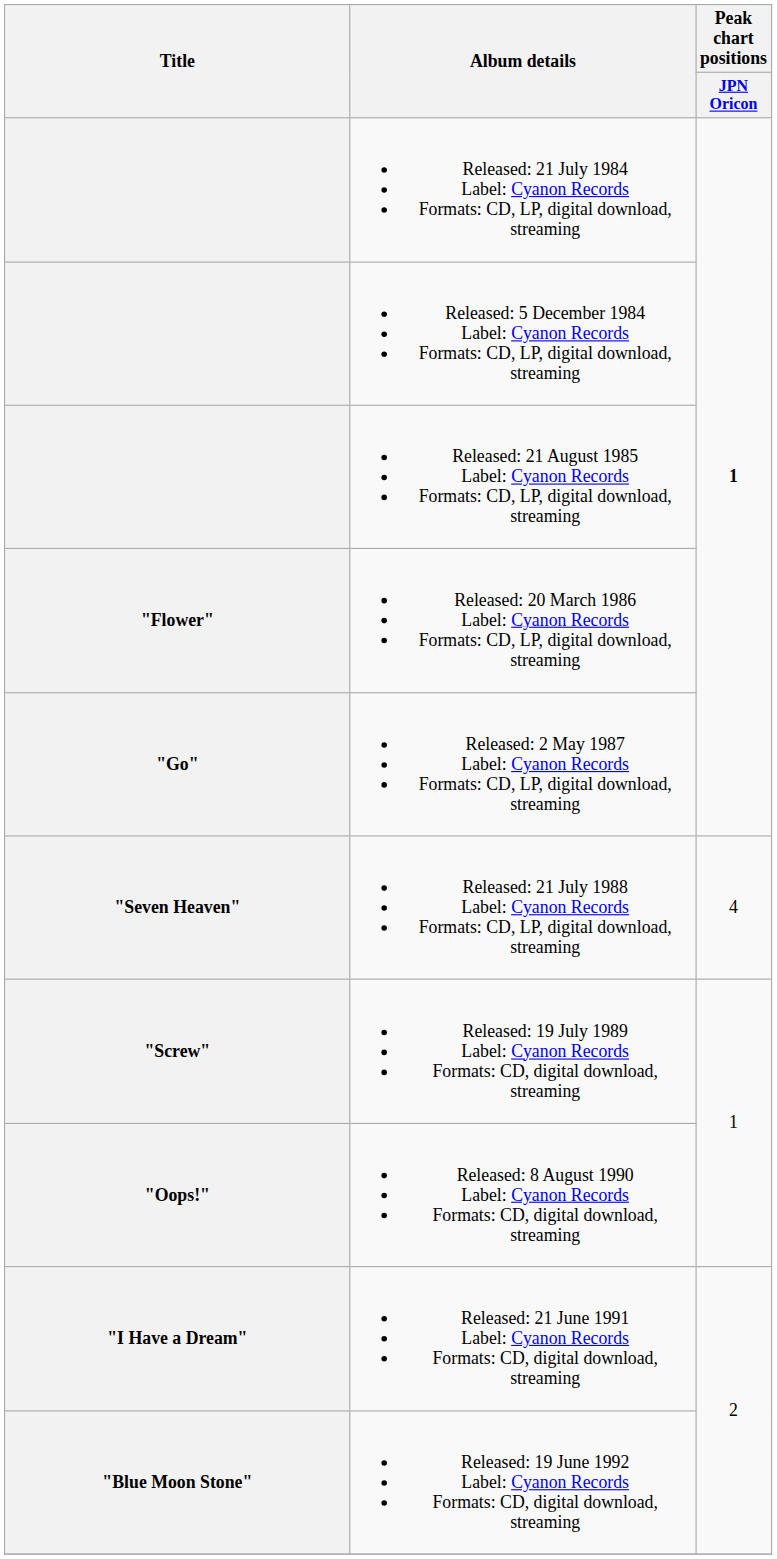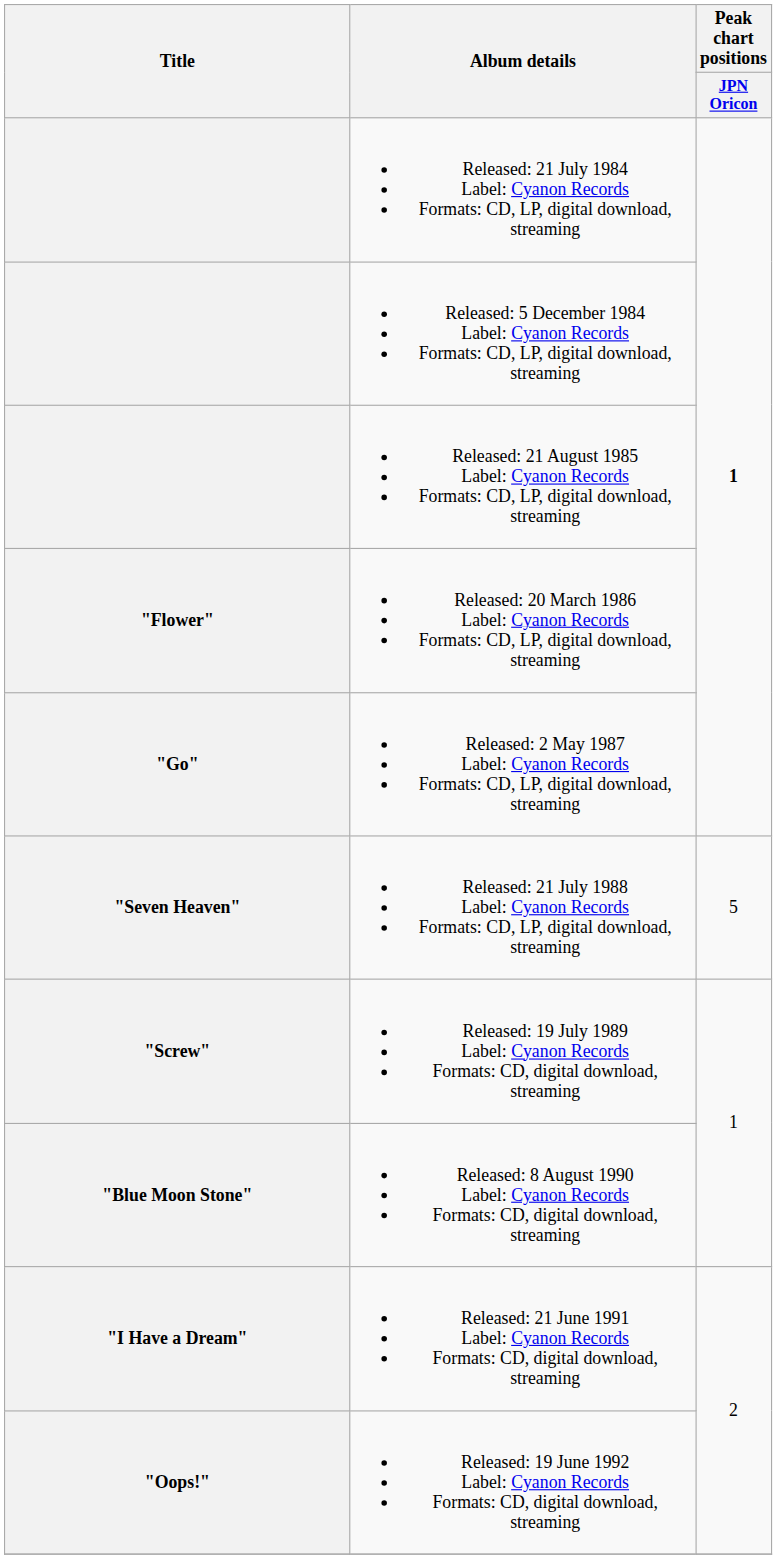(733, 907) 4 -> (733, 907) 5
(177, 1194) "Oops!" -> (177, 1194) "Blue Moon Stone"
(177, 1482) "Blue Moon Stone" -> (177, 1482) "Oops!"
